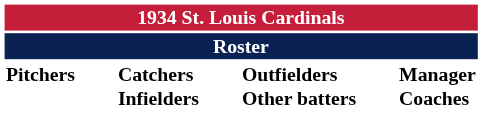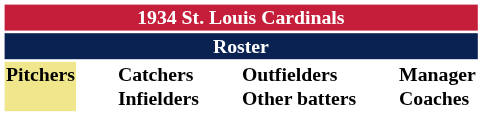(40, 74) no background -> (40, 74) khaki background
